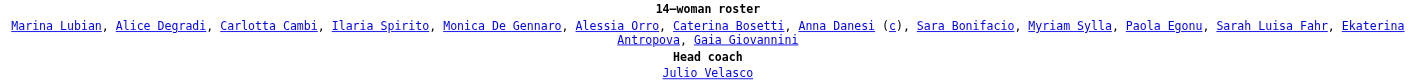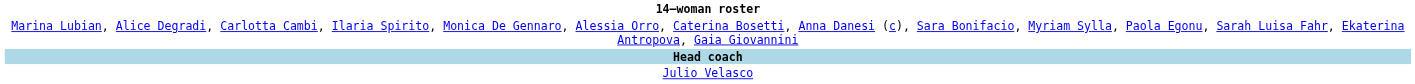(708, 57) no background -> (708, 57) lightblue background
